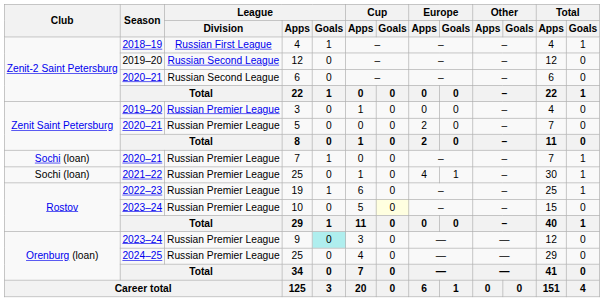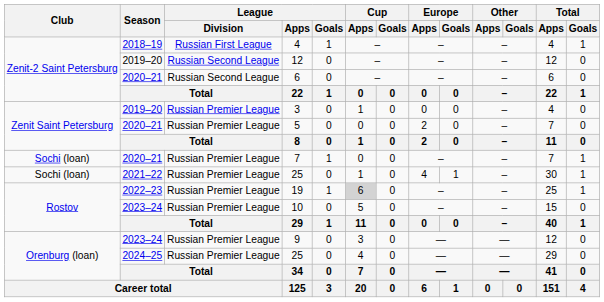(361, 191) no background -> (361, 191) lightgrey background
(392, 207) lightyellow background -> (392, 207) no background
(329, 239) paleturquoise background -> (329, 239) no background
